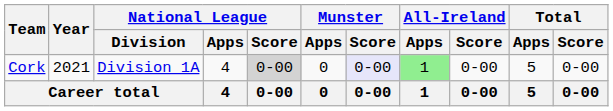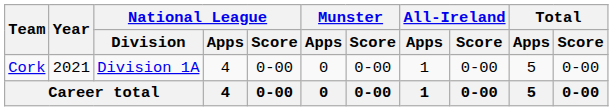(275, 68) lightgrey background -> (275, 68) no background
(373, 68) lavender background -> (373, 68) no background
(425, 68) lightgreen background -> (425, 68) no background
